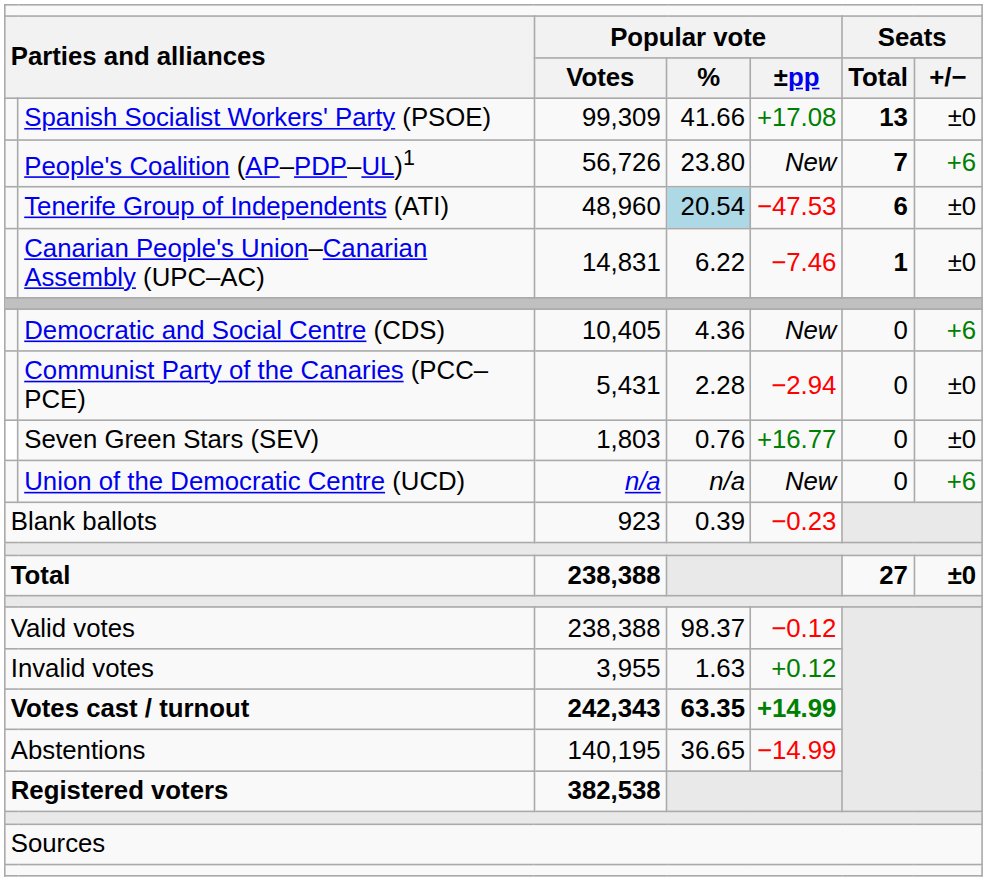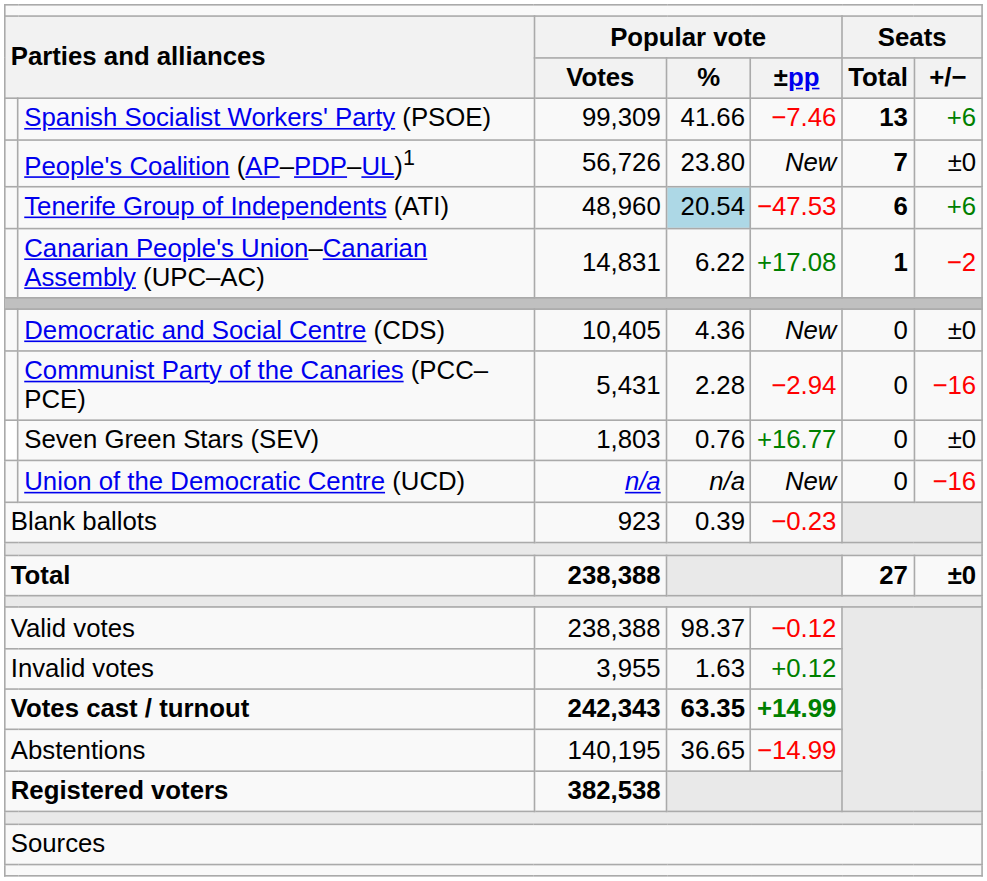(797, 118) +17.08 -> (804, 118) −7.46
(962, 118) ±0 -> (961, 118) +6
(961, 162) +6 -> (962, 162) ±0
(962, 207) ±0 -> (961, 207) +6
(804, 262) −7.46 -> (797, 262) +17.08
(962, 262) ±0 -> (961, 262) −2
(961, 329) +6 -> (962, 329) ±0
(962, 385) ±0 -> (954, 385) −16
(961, 481) +6 -> (954, 481) −16
